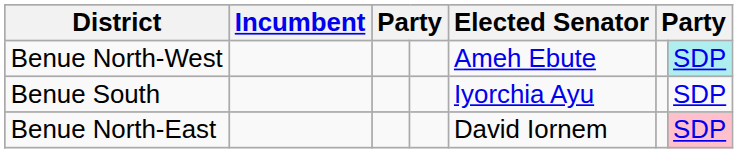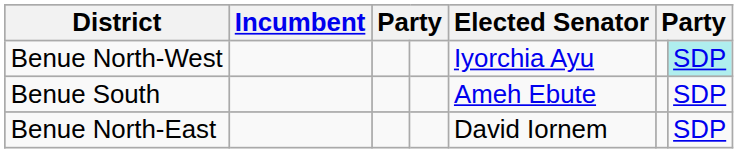(525, 58) Ameh Ebute -> (524, 58) Iyorchia Ayu
(524, 94) Iyorchia Ayu -> (525, 94) Ameh Ebute
(700, 130) pink background -> (700, 130) no background
